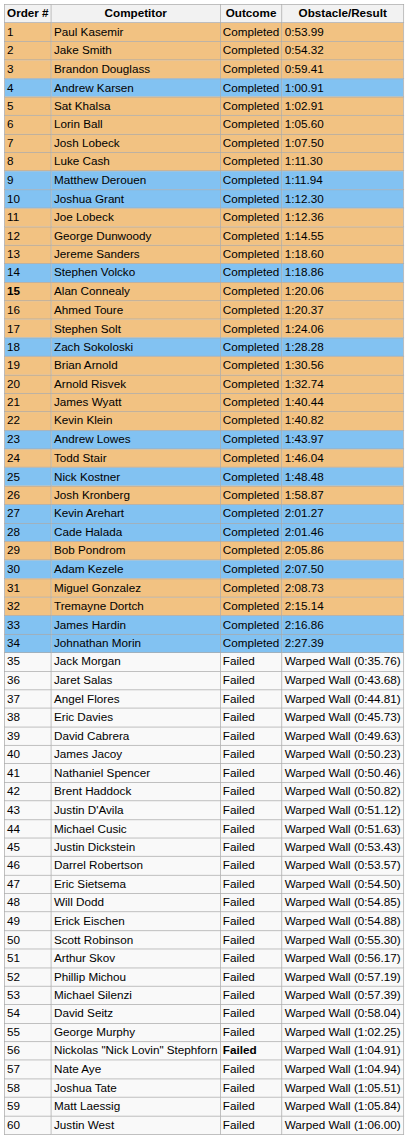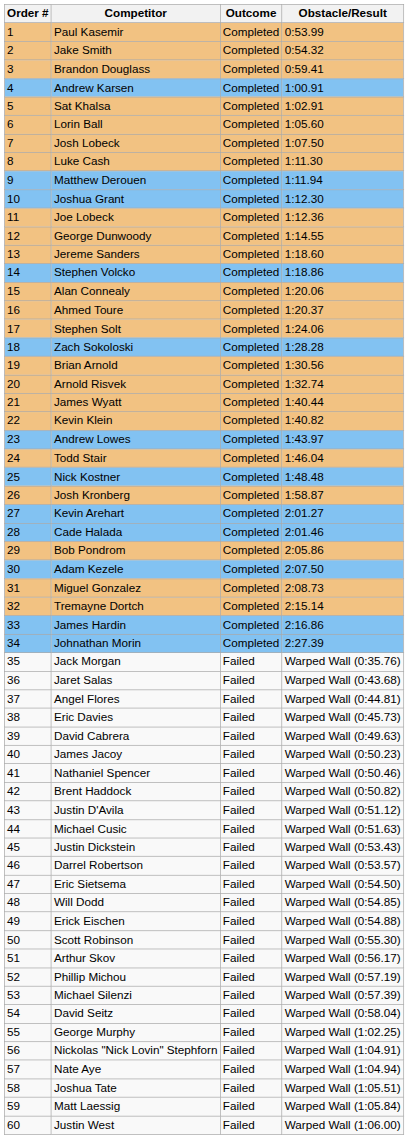(14, 291) bold -> (14, 291) normal
(240, 1051) bold -> (239, 1051) normal
